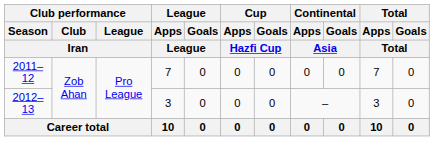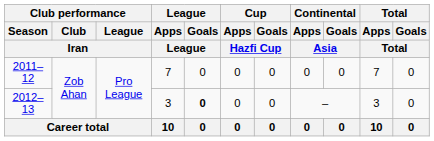(203, 103) normal -> (203, 103) bold
